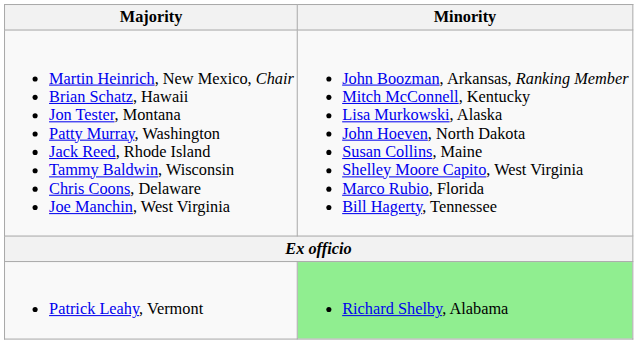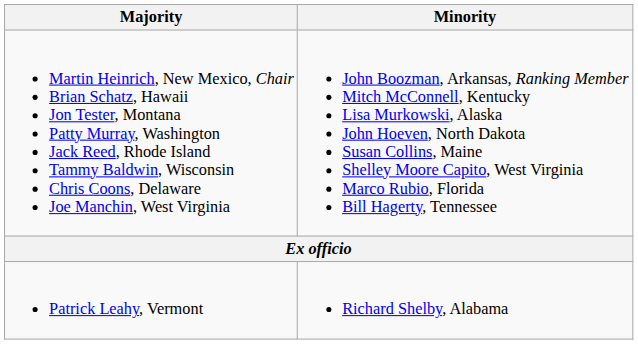(465, 309) lightgreen background -> (465, 309) no background
